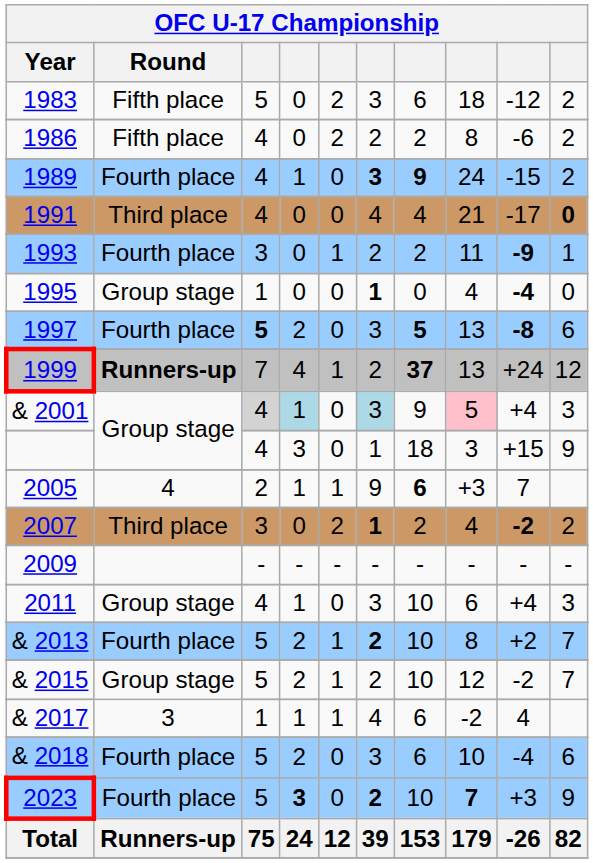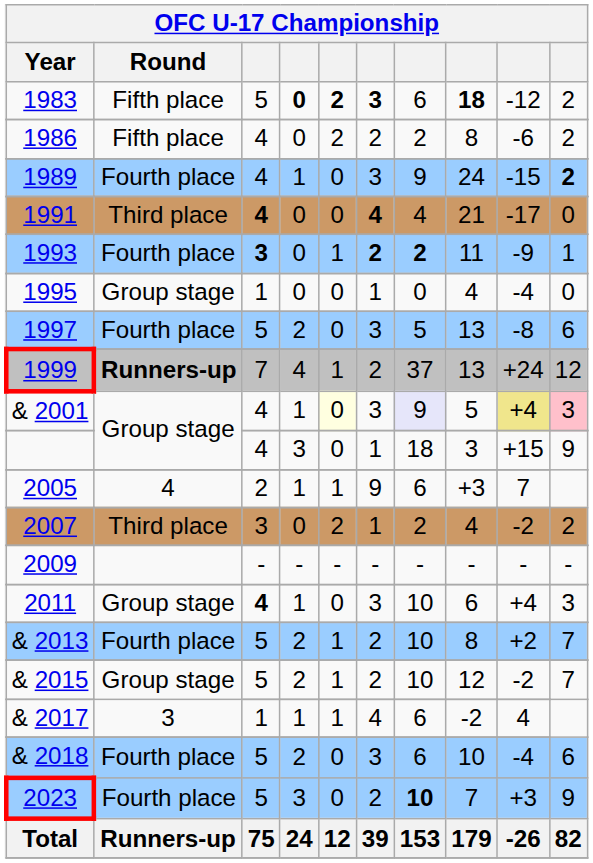(299, 100) normal -> (299, 100) bold
(337, 100) normal -> (337, 100) bold
(375, 100) normal -> (375, 100) bold
(471, 100) normal -> (471, 100) bold
(375, 176) bold -> (375, 176) normal
(420, 176) bold -> (420, 176) normal
(568, 176) normal -> (568, 176) bold
(261, 215) normal -> (261, 215) bold
(375, 215) normal -> (375, 215) bold
(568, 215) bold -> (568, 215) normal
(261, 253) normal -> (261, 253) bold
(375, 253) normal -> (375, 253) bold
(420, 253) normal -> (420, 253) bold
(523, 253) bold -> (523, 253) normal
(375, 291) bold -> (375, 291) normal
(523, 291) bold -> (523, 291) normal
(261, 330) bold -> (261, 330) normal
(420, 330) bold -> (420, 330) normal
(523, 330) bold -> (523, 330) normal
(420, 370) bold -> (420, 370) normal
(261, 410) lightgrey background -> (261, 410) no background
(299, 410) lightblue background -> (299, 410) no background
(337, 410) no background -> (337, 410) lightyellow background
(375, 410) lightblue background -> (375, 410) no background
(420, 410) no background -> (420, 410) lavender background
(471, 410) pink background -> (471, 410) no background
(523, 410) no background -> (523, 410) khaki background
(568, 410) no background -> (568, 410) pink background
(420, 487) bold -> (420, 487) normal
(375, 526) bold -> (375, 526) normal
(523, 526) bold -> (523, 526) normal
(261, 602) normal -> (261, 602) bold
(375, 641) bold -> (375, 641) normal
(299, 797) bold -> (299, 797) normal
(375, 797) bold -> (375, 797) normal
(420, 797) normal -> (420, 797) bold
(471, 797) bold -> (471, 797) normal
